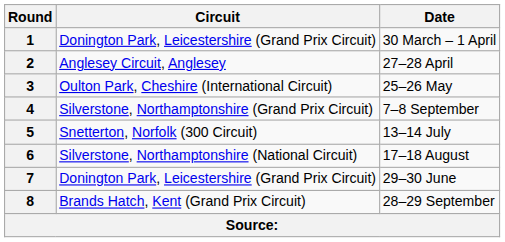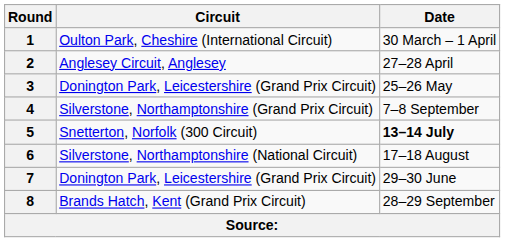(218, 39) Donington Park, Leicestershire (Grand Prix Circuit) -> (196, 39) Oulton Park, Cheshire (International Circuit)
(196, 86) Oulton Park, Cheshire (International Circuit) -> (218, 86) Donington Park, Leicestershire (Grand Prix Circuit)
(417, 132) normal -> (418, 132) bold
